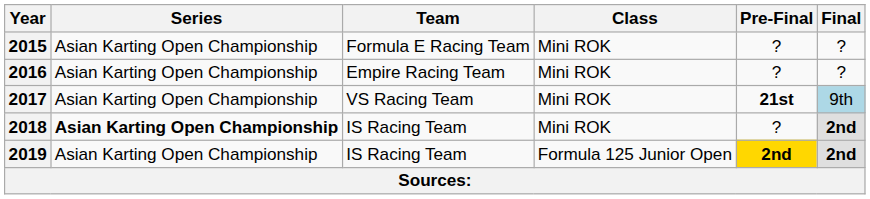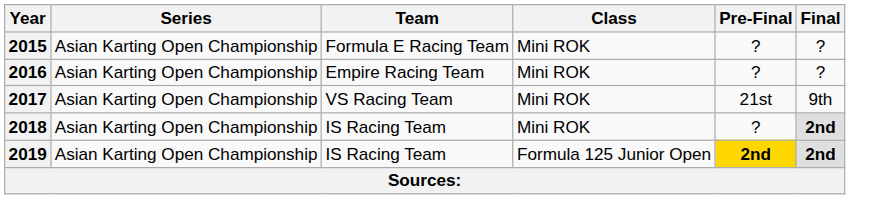(777, 100) bold -> (756, 100) normal
(841, 100) lightblue background -> (820, 100) no background
(197, 127) bold -> (186, 127) normal
